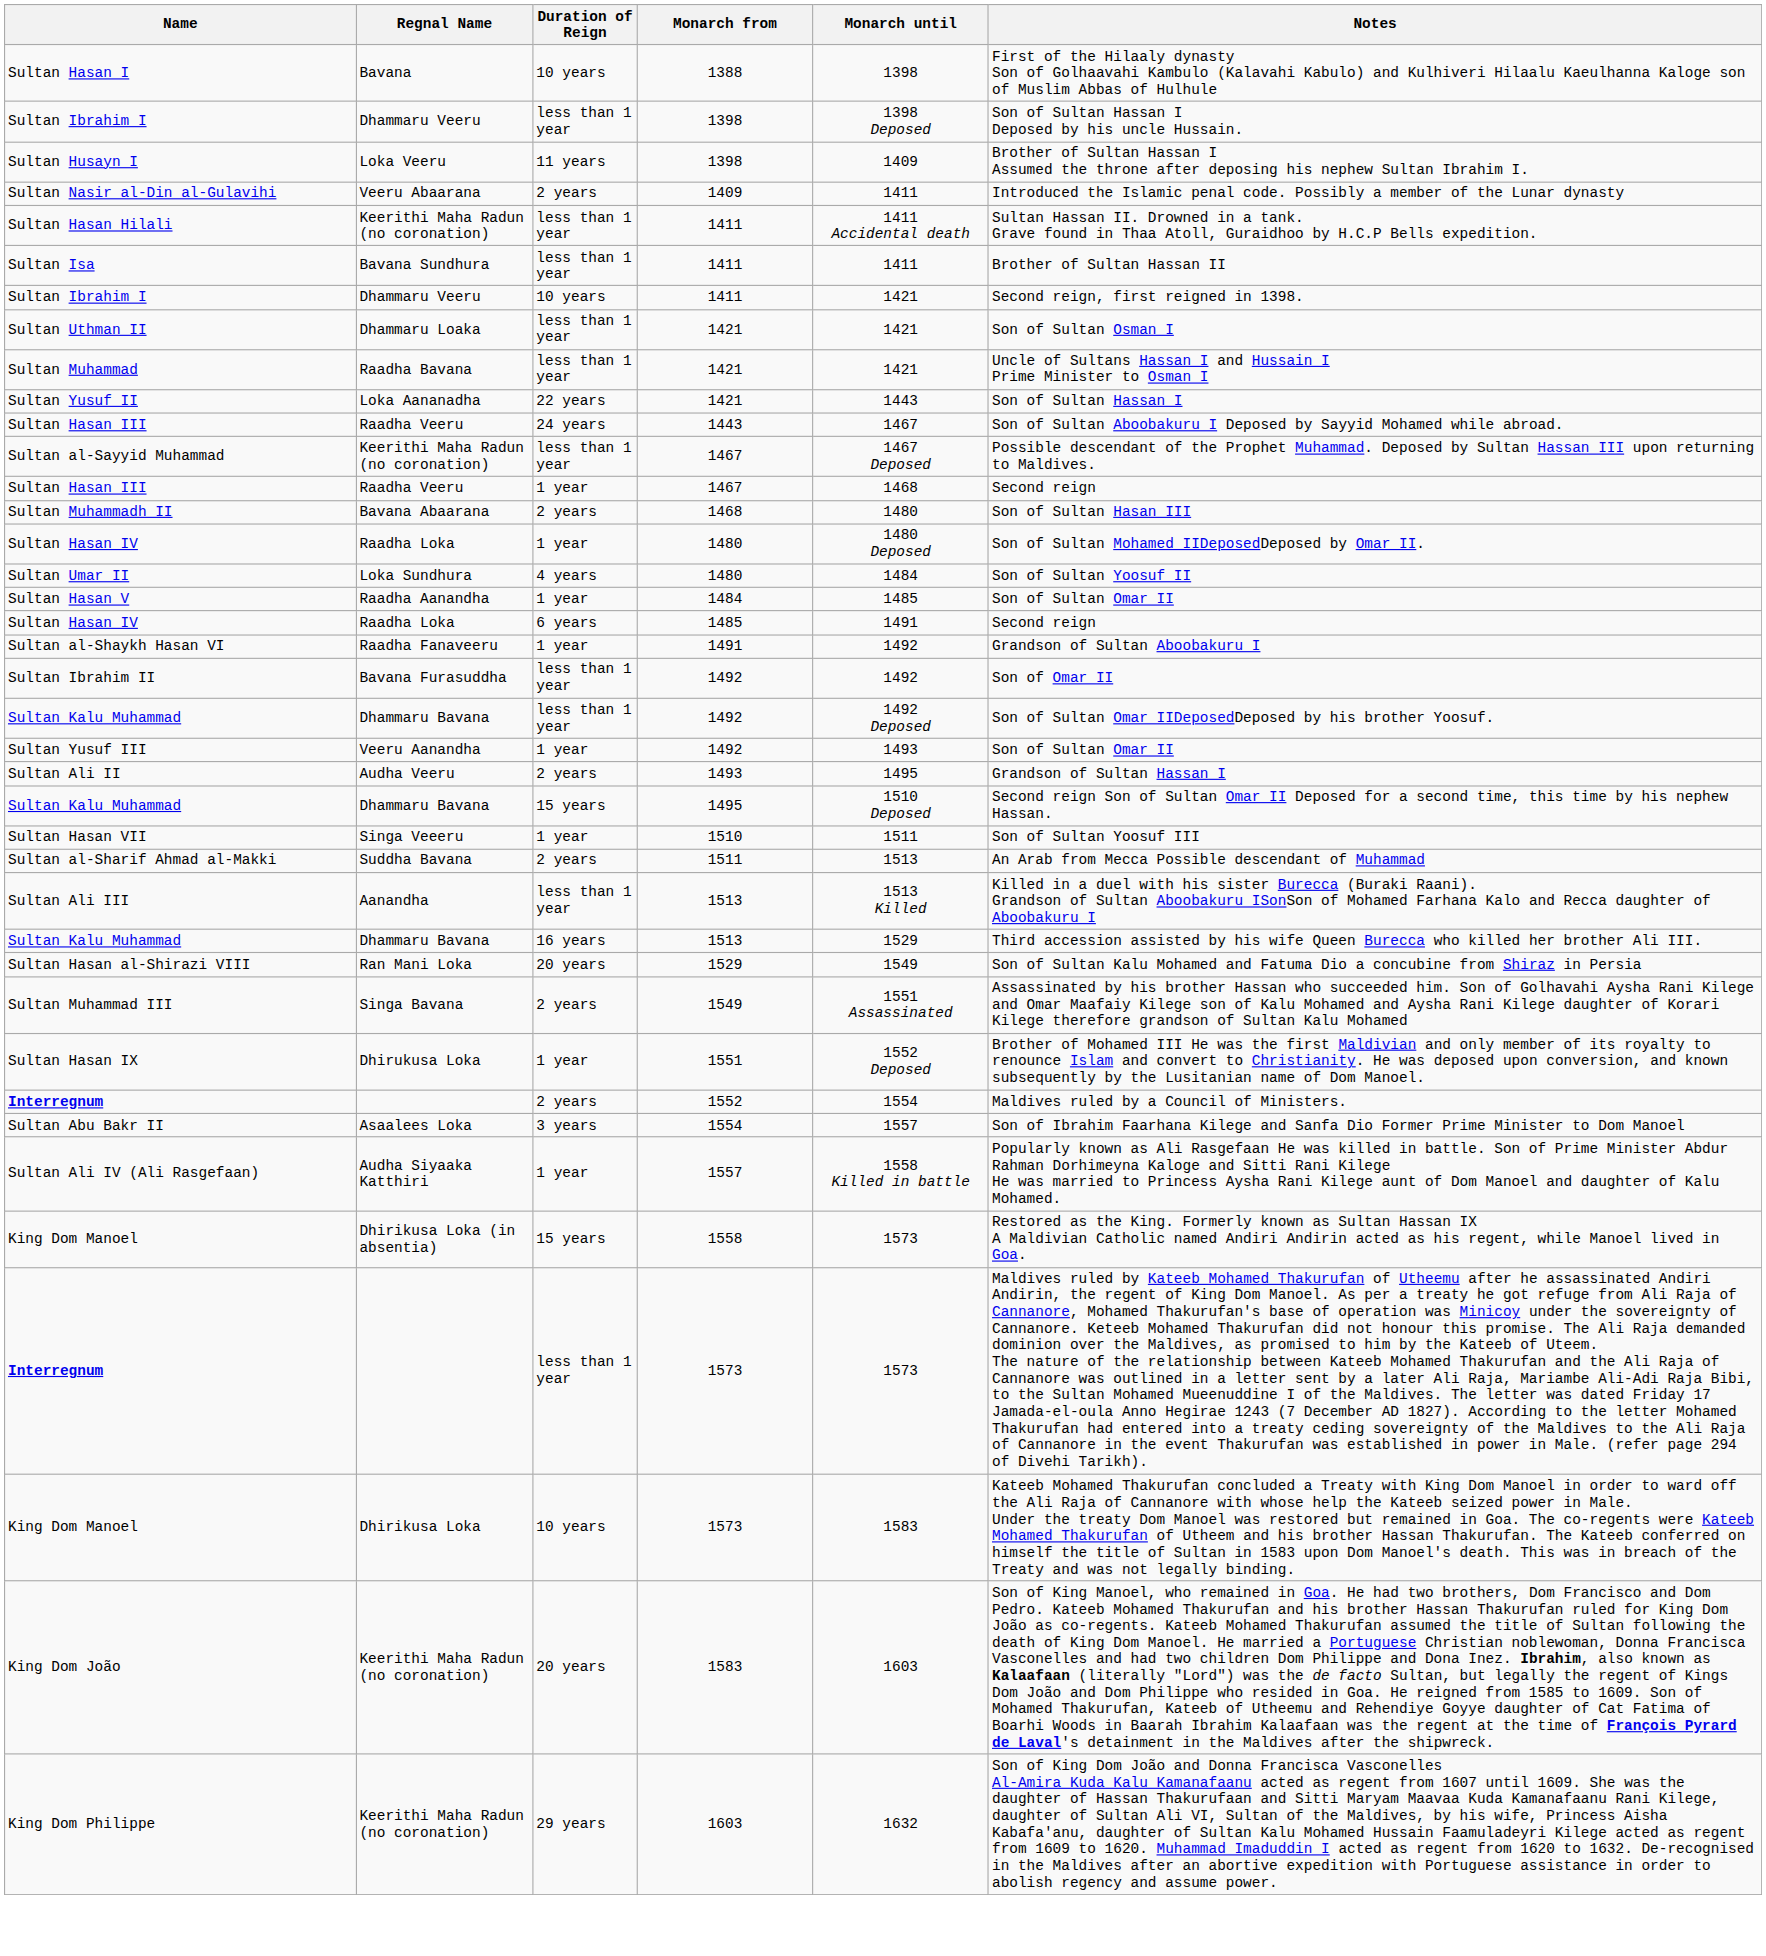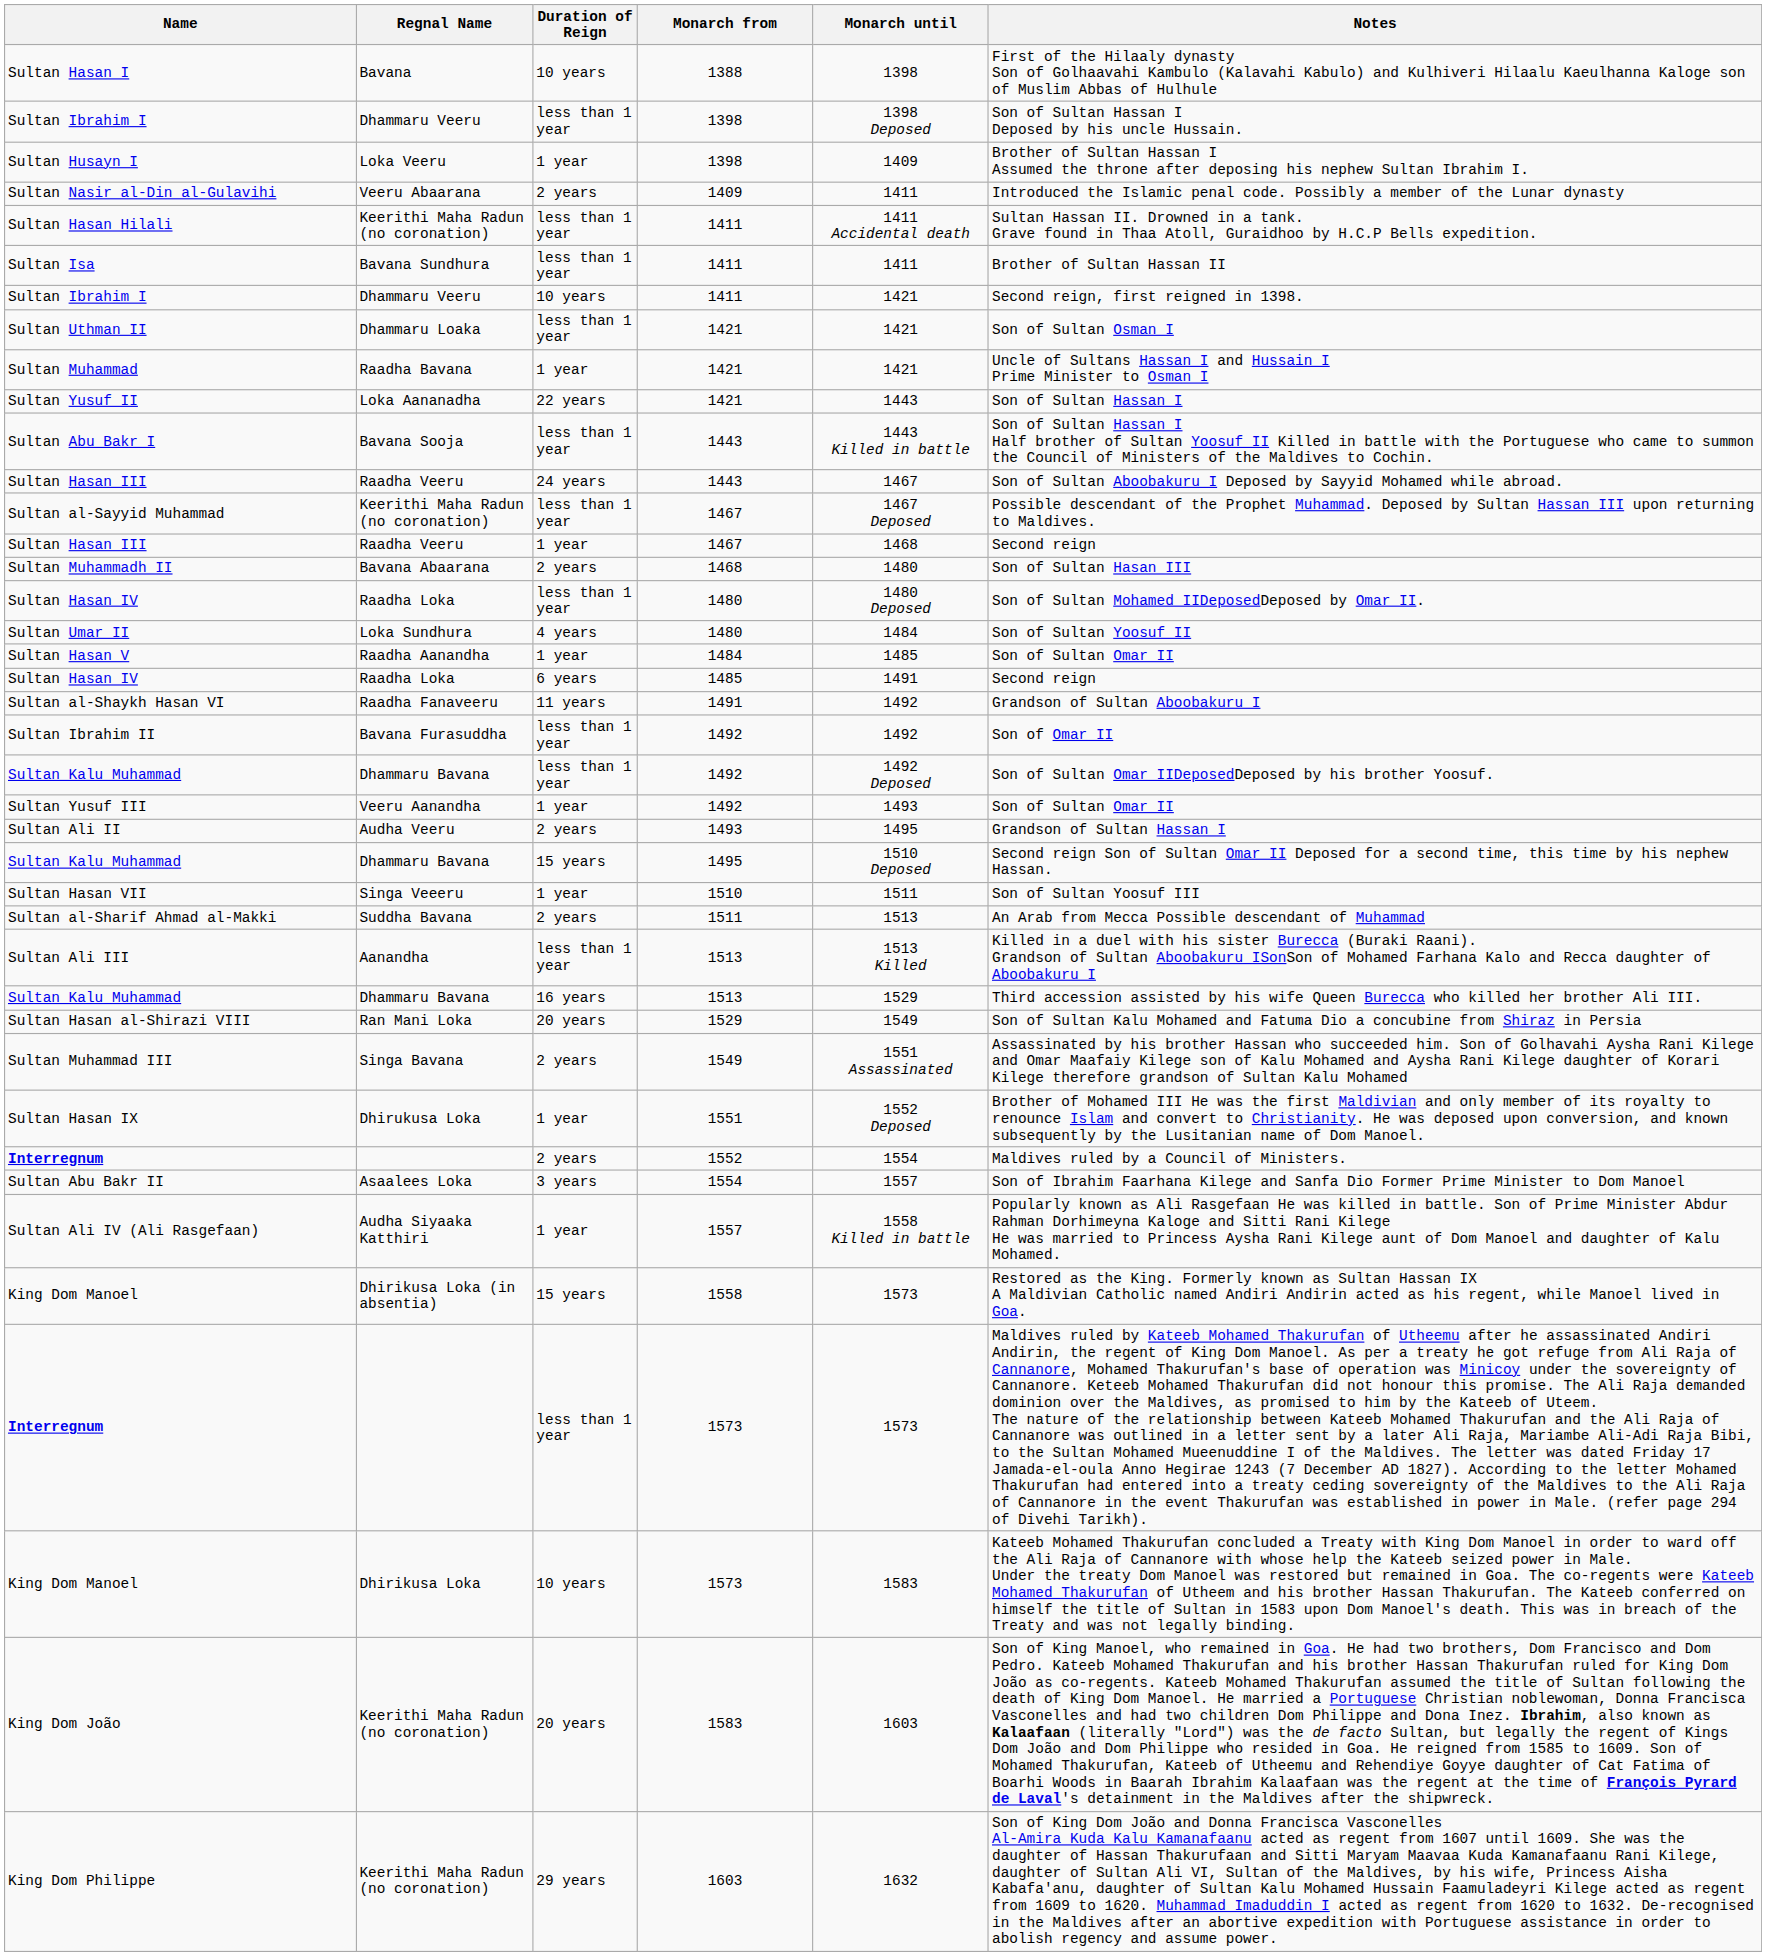(571, 162) 11 years -> (562, 162) 1 year
(584, 370) less than 1 year -> (562, 370) 1 year
+ row: (82, 442)
(562, 544) 1 year -> (584, 601) less than 1 year
(562, 646) 1 year -> (571, 703) 11 years
